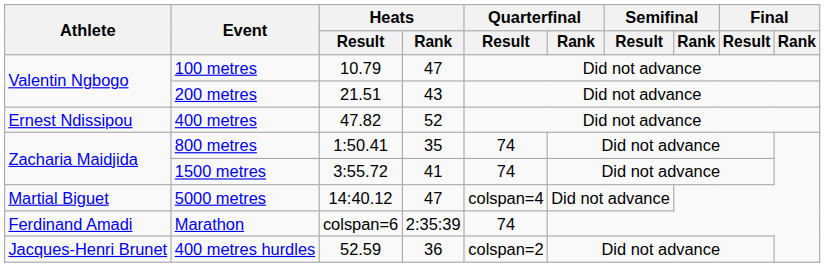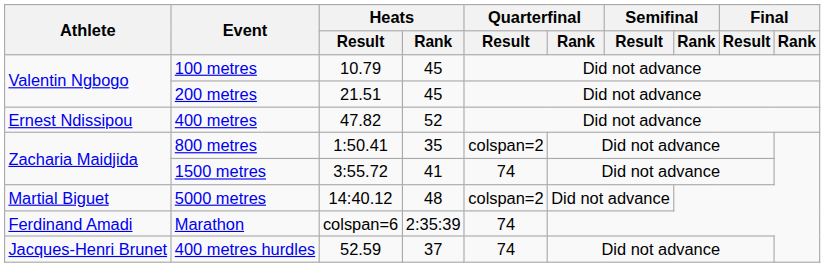(433, 68) 47 -> (433, 68) 45
(433, 94) 43 -> (433, 94) 45
(506, 146) 74 -> (506, 146) colspan=2
(433, 198) 47 -> (433, 198) 48
(506, 198) colspan=4 -> (506, 198) colspan=2
(433, 250) 36 -> (433, 250) 37
(506, 250) colspan=2 -> (506, 250) 74
